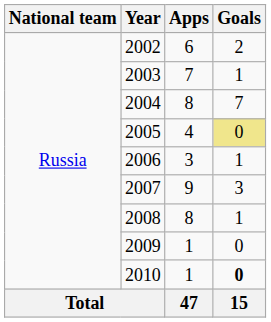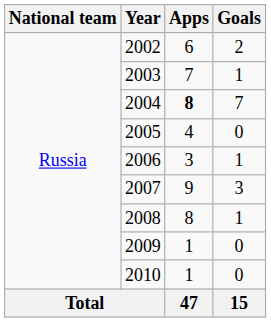(189, 103) normal -> (189, 103) bold
(239, 132) khaki background -> (239, 132) no background
(239, 274) bold -> (239, 274) normal
